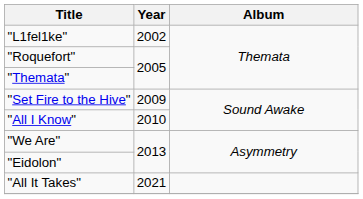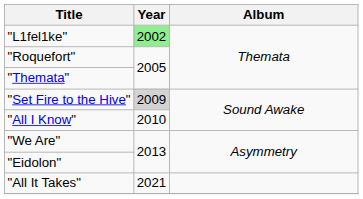(151, 36) no background -> (151, 36) lightgreen background
(151, 99) no background -> (151, 99) lightgrey background
